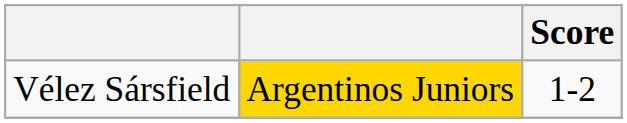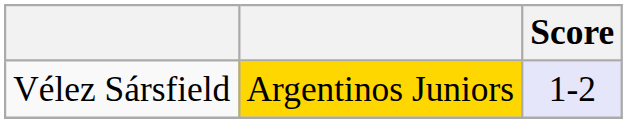(572, 88) no background -> (572, 88) lavender background
